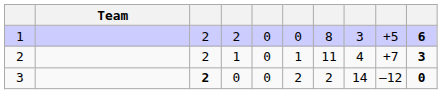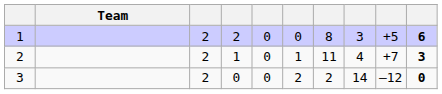(205, 78) bold -> (205, 78) normal
